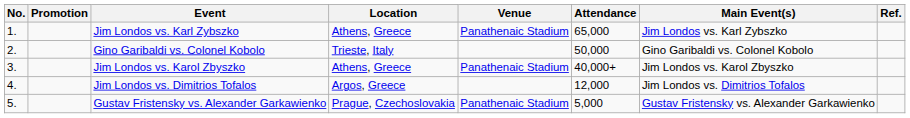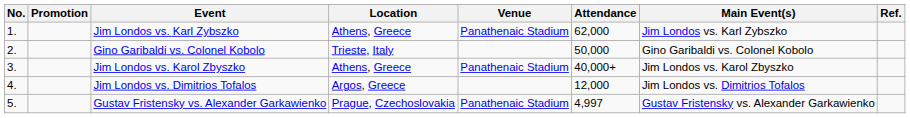(592, 31) 65,000 -> (592, 31) 62,000
(589, 103) 5,000 -> (589, 103) 4,997
